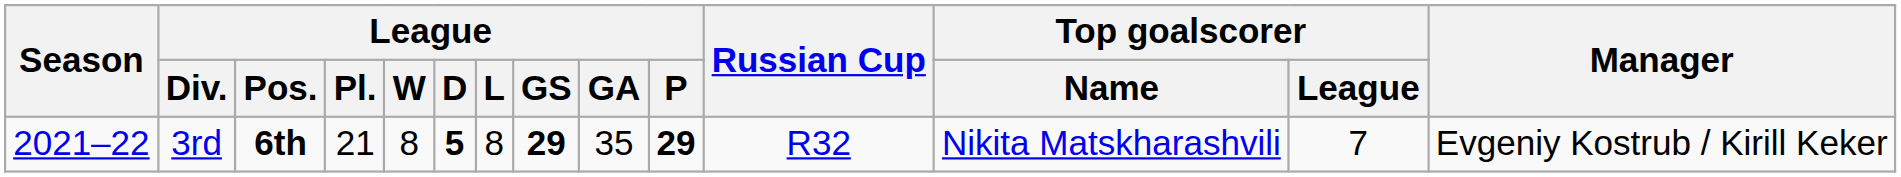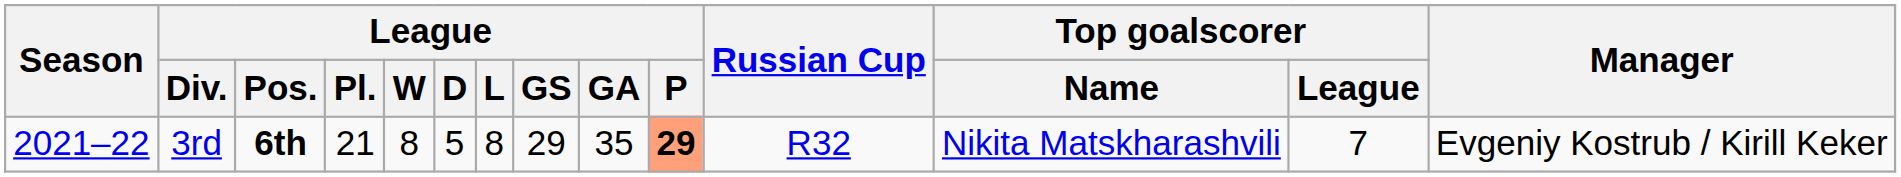(455, 143) bold -> (455, 143) normal
(546, 143) bold -> (546, 143) normal
(676, 143) no background -> (676, 143) lightsalmon background
